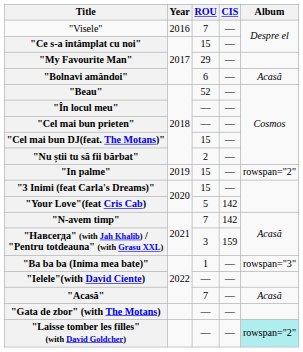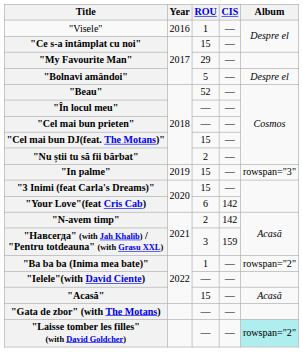(206, 28) 7 -> (206, 28) 1
(206, 76) 6 -> (206, 76) 5
(269, 76) Acasă -> (269, 76) Despre el
(269, 172) rowspan="2" -> (269, 172) rowspan="3"
(206, 204) 5 -> (206, 204) 6
(206, 220) 7 -> (206, 220) 2
(269, 263) rowspan="3" -> (269, 263) rowspan="2"
(206, 295) 7 -> (206, 295) 15
